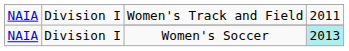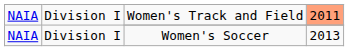(325, 15) no background -> (325, 15) lightsalmon background
(325, 36) paleturquoise background -> (325, 36) no background
